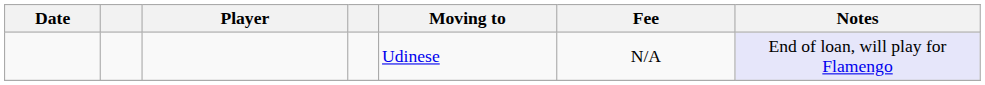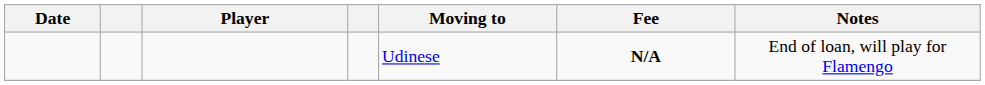(646, 56) normal -> (646, 56) bold
(858, 56) lavender background -> (858, 56) no background
